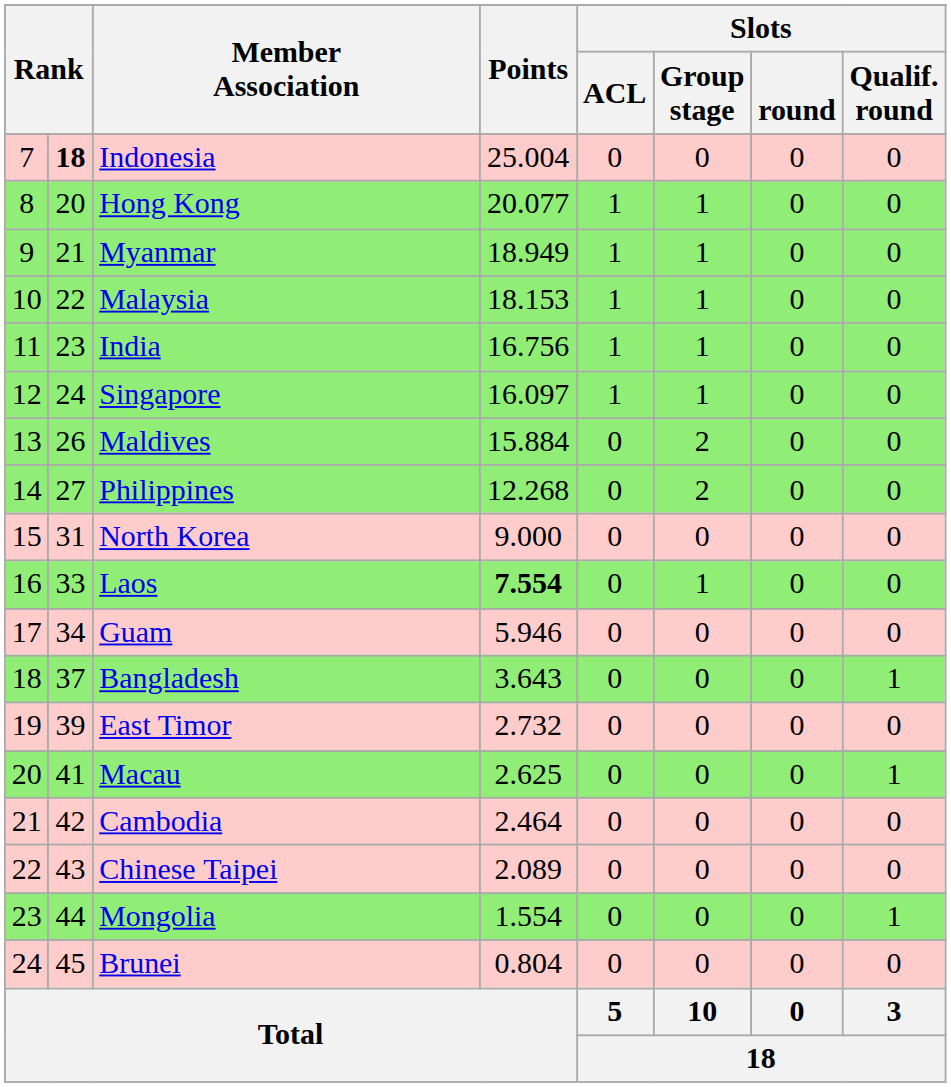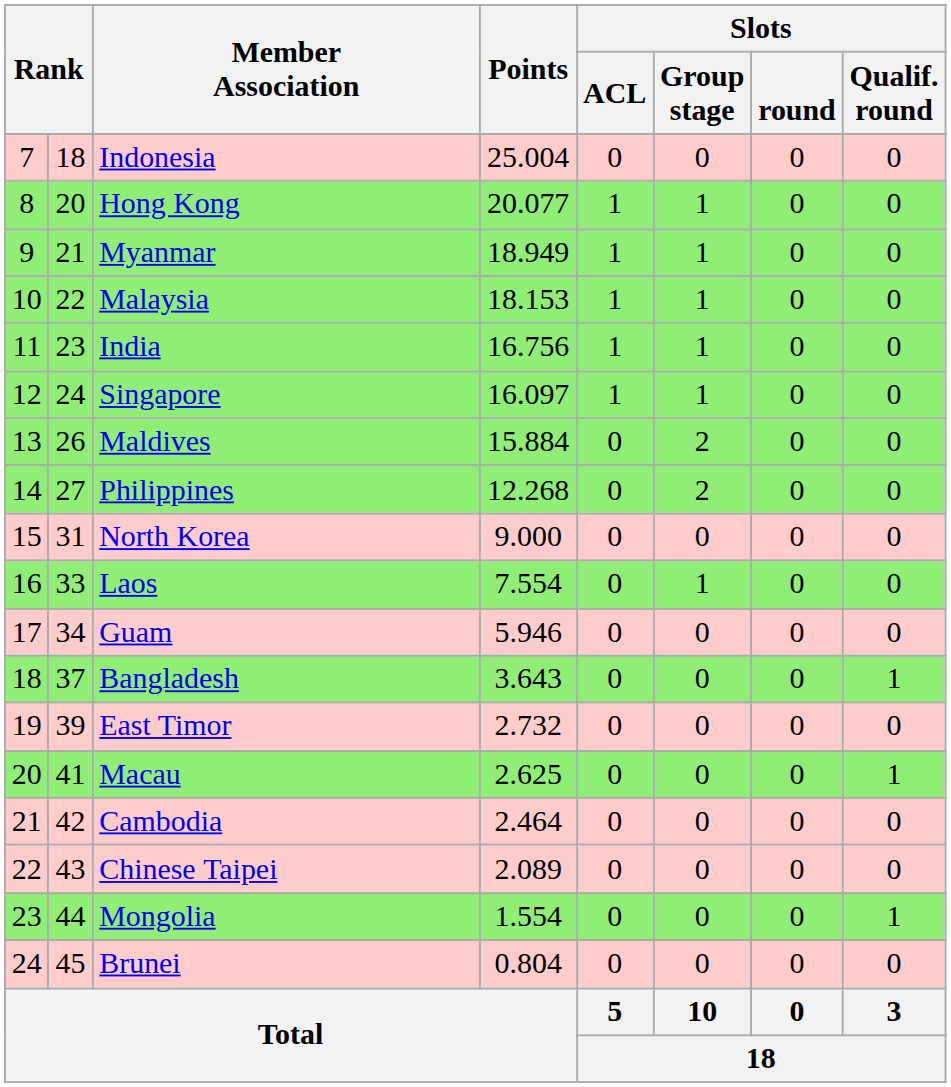(71, 156) bold -> (71, 156) normal
(528, 583) bold -> (528, 583) normal
